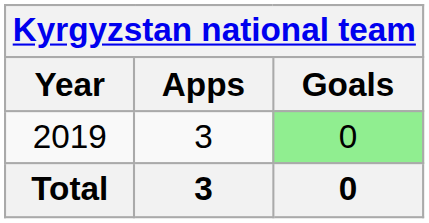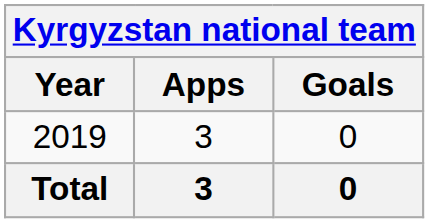(348, 136) lightgreen background -> (348, 136) no background
